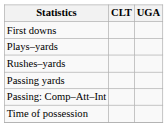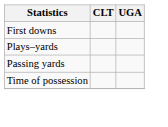- row: (36, 63)
- row: (56, 97)
